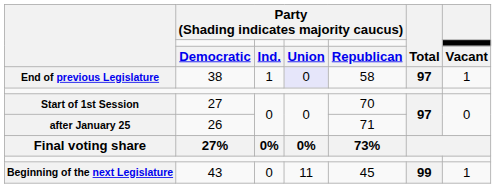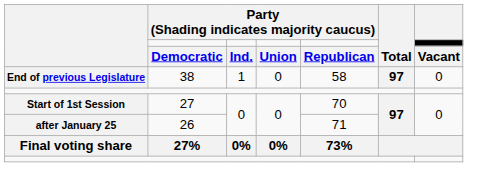(306, 77) lavender background -> (278, 77) no background
(467, 77) 1 -> (439, 77) 0
- row: (90, 173)
